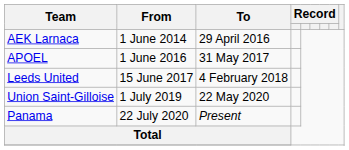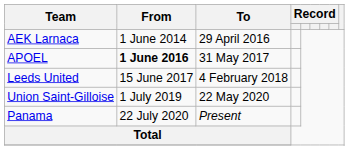(153, 58) normal -> (154, 58) bold
